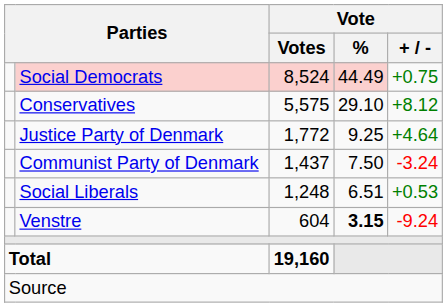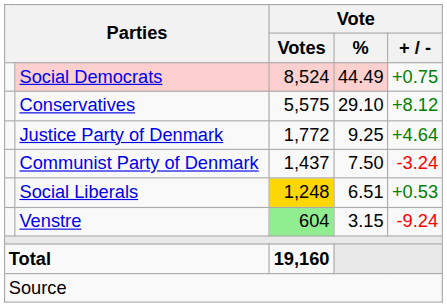(307, 192) no background -> (307, 192) gold background
(314, 221) no background -> (314, 221) lightgreen background
(366, 221) bold -> (366, 221) normal
